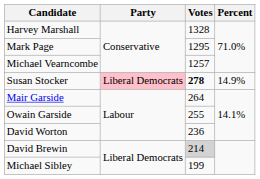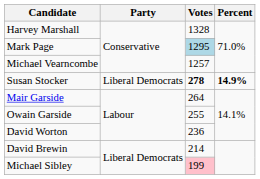(199, 47) no background -> (199, 47) lightblue background
(143, 81) pink background -> (143, 81) no background
(231, 81) normal -> (232, 81) bold
(196, 149) lightgrey background -> (196, 149) no background
(196, 166) no background -> (196, 166) pink background
